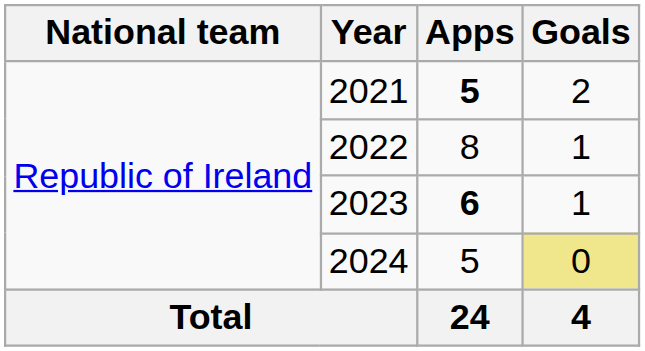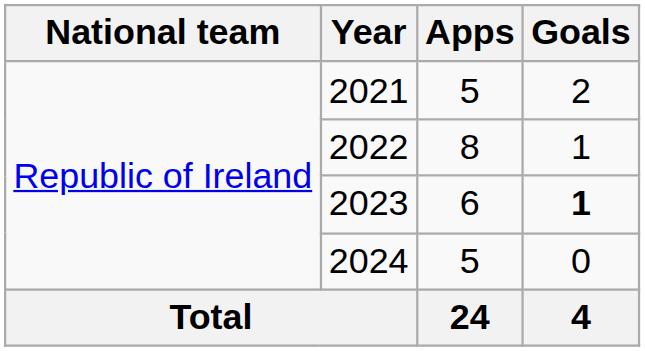(470, 89) bold -> (470, 89) normal
(470, 203) bold -> (470, 203) normal
(581, 203) normal -> (581, 203) bold
(581, 260) khaki background -> (581, 260) no background
